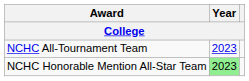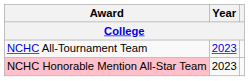(107, 66) no background -> (107, 66) pink background
(224, 66) lightgreen background -> (224, 66) no background
